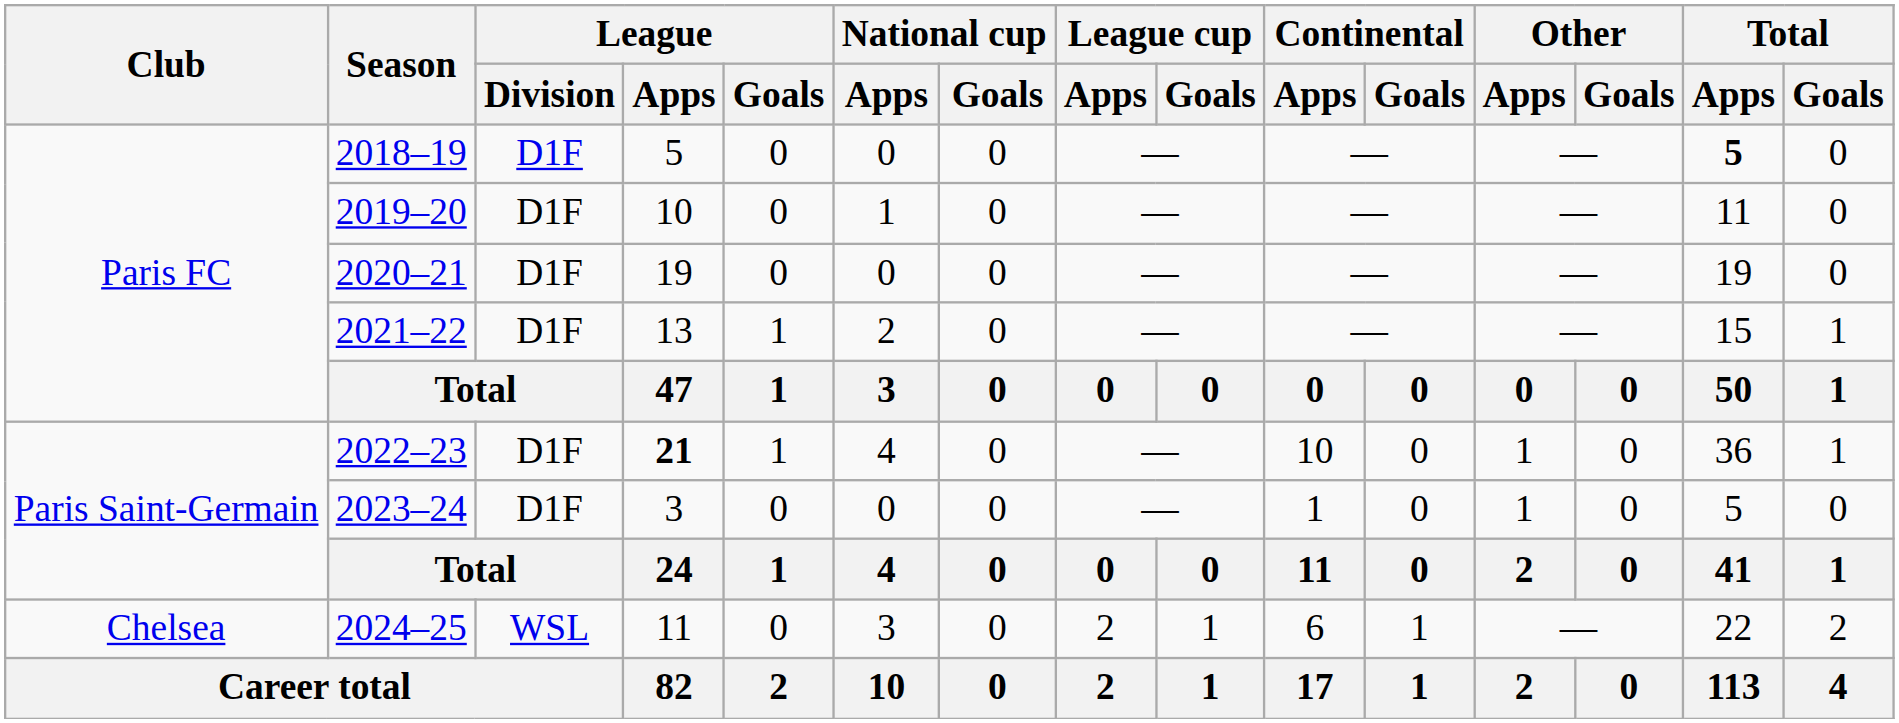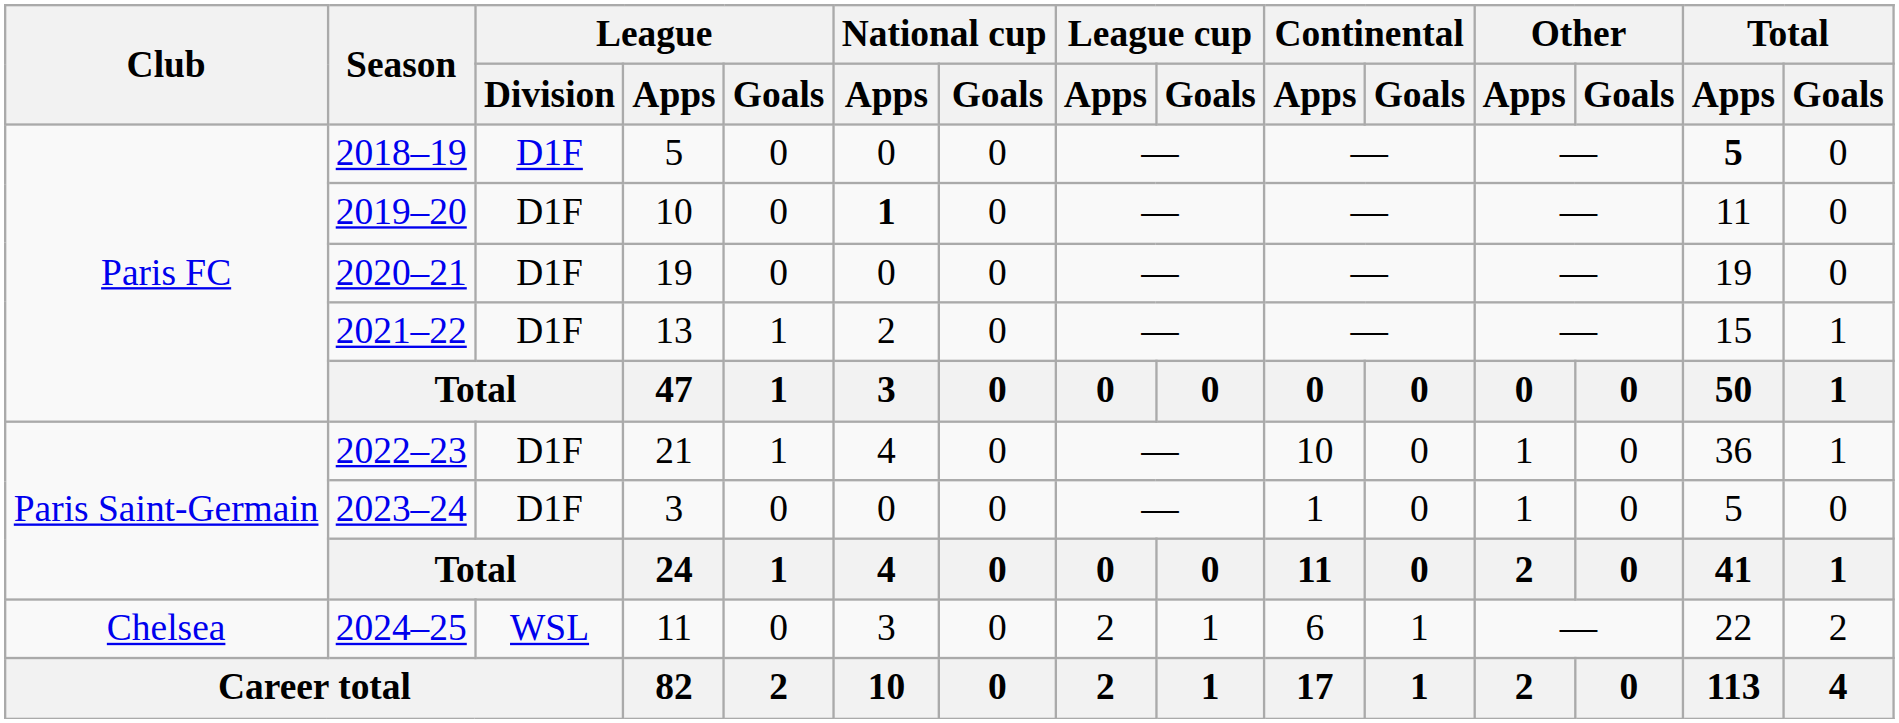(886, 212) normal -> (886, 212) bold
(674, 449) bold -> (674, 449) normal
